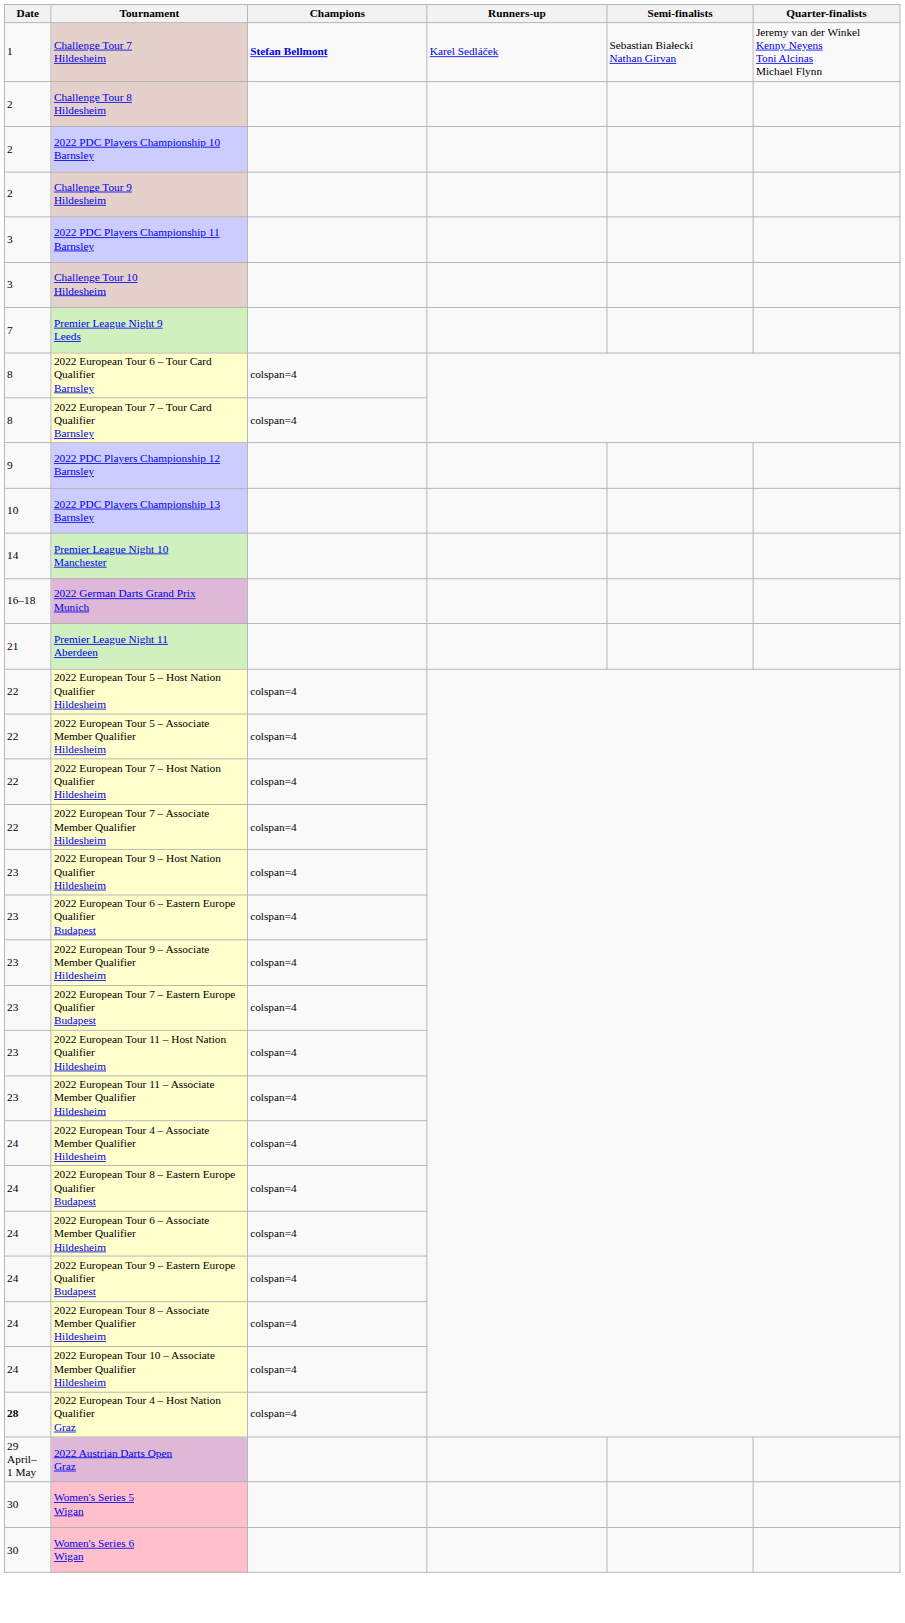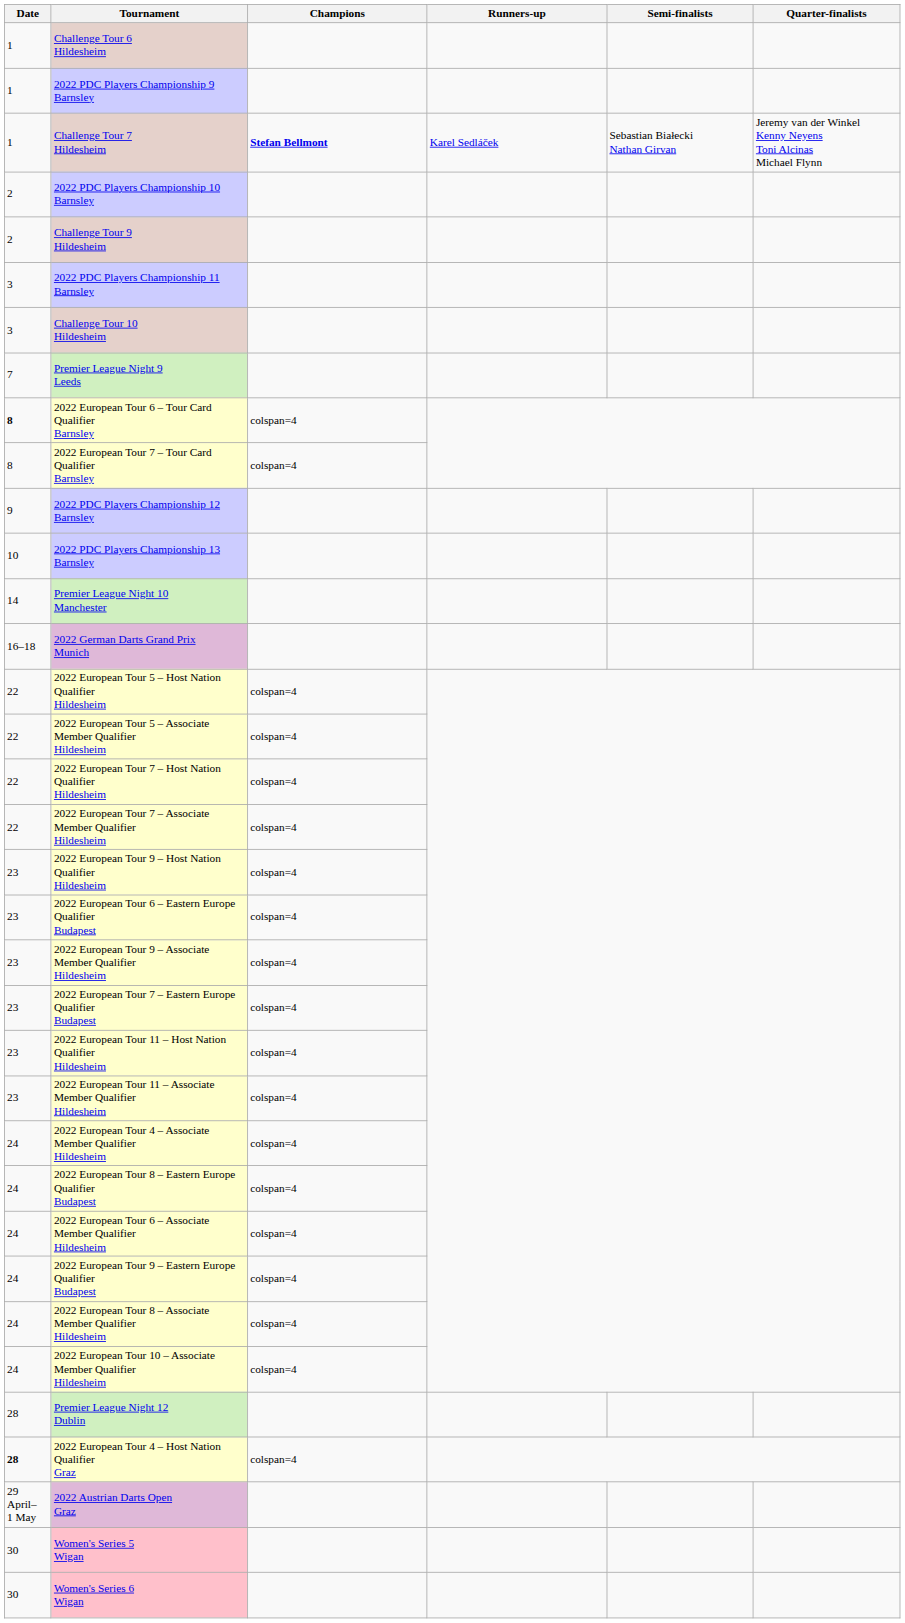+ row: (93, 45)
+ row: (134, 90)
- row: (93, 103)
(10, 374) normal -> (10, 420) bold
- row: (111, 645)
+ row: (111, 1414)
